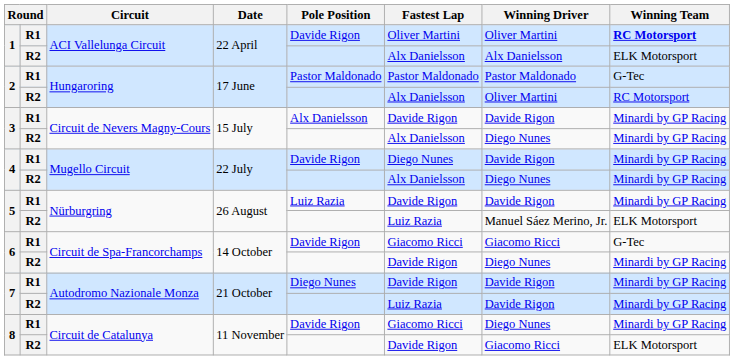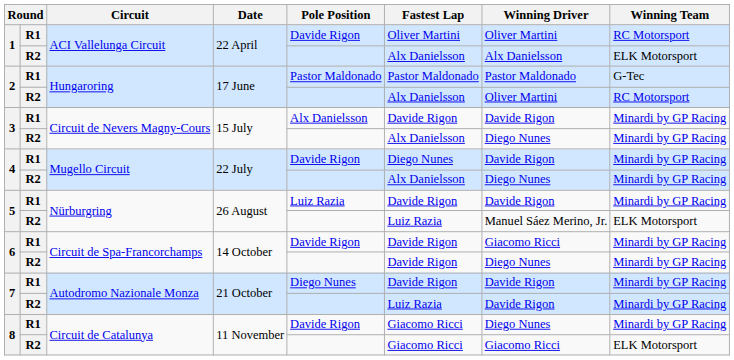(655, 35) bold -> (651, 35) normal
(425, 241) Giacomo Ricci -> (422, 241) Davide Rigon
(629, 241) G-Tec -> (670, 241) Minardi by GP Racing
(422, 344) Davide Rigon -> (425, 344) Giacomo Ricci
